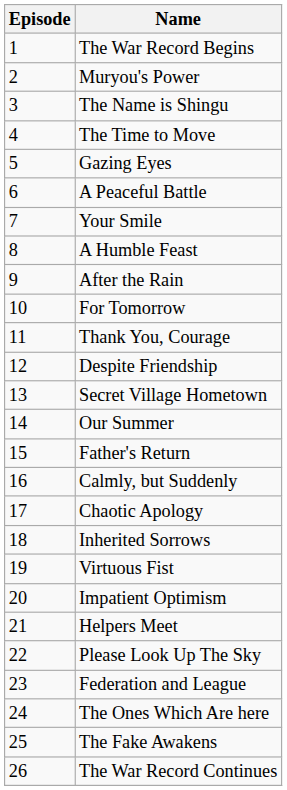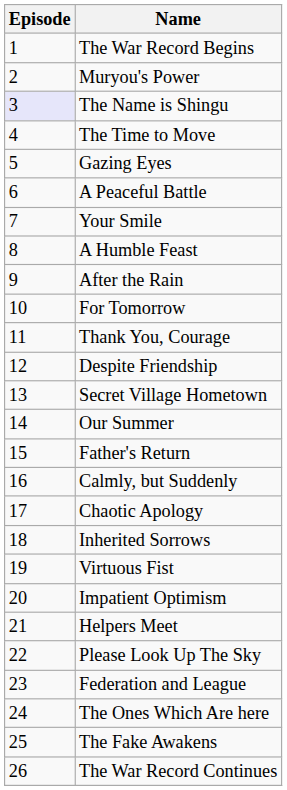(13, 105) no background -> (13, 105) lavender background
